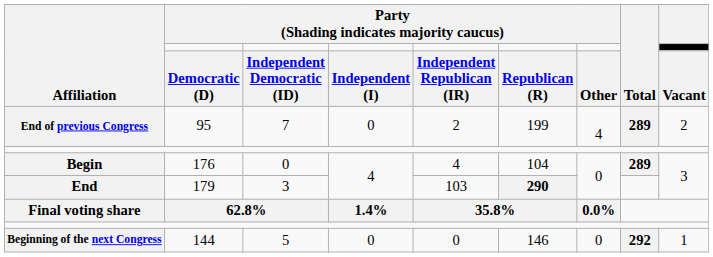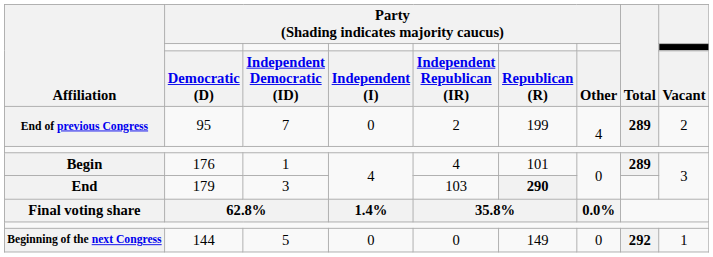(286, 164) 0 -> (286, 164) 1
(538, 164) 104 -> (538, 164) 101
(538, 240) 146 -> (538, 240) 149
